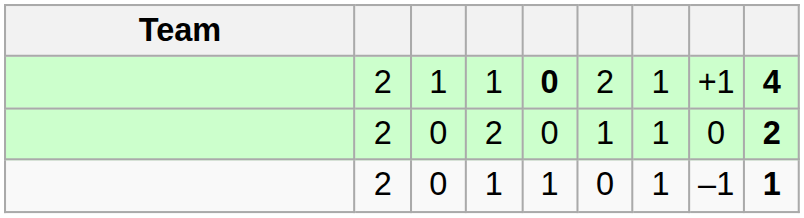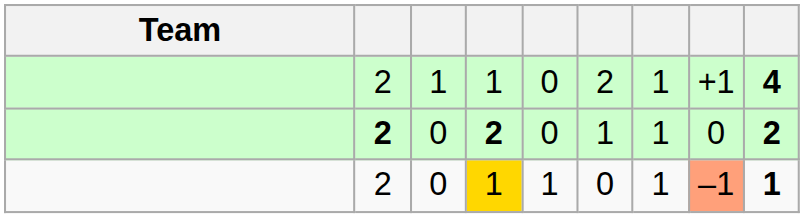(549, 81) bold -> (549, 81) normal
(383, 133) normal -> (383, 133) bold
(494, 133) normal -> (494, 133) bold
(494, 184) no background -> (494, 184) gold background
(716, 184) no background -> (716, 184) lightsalmon background
